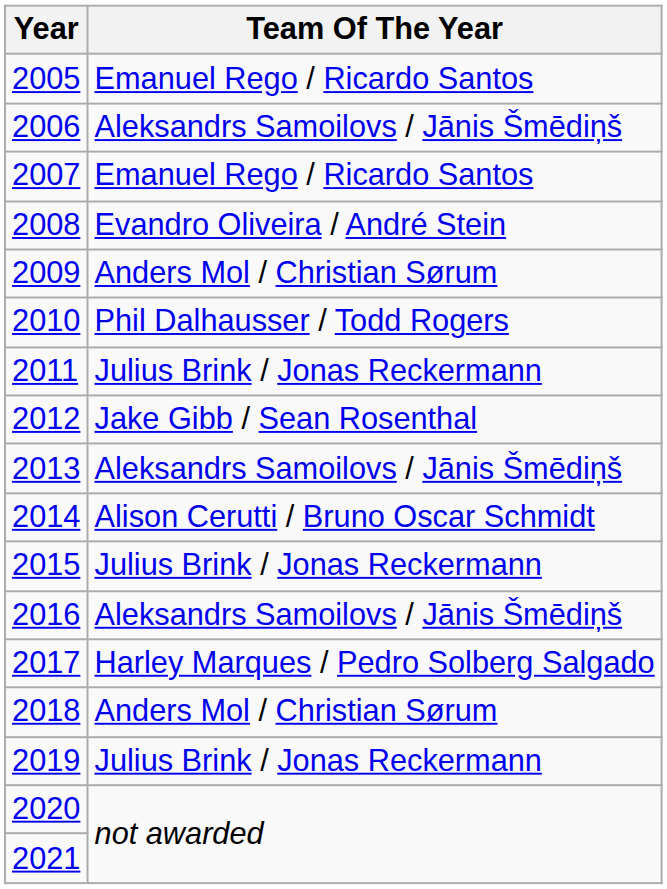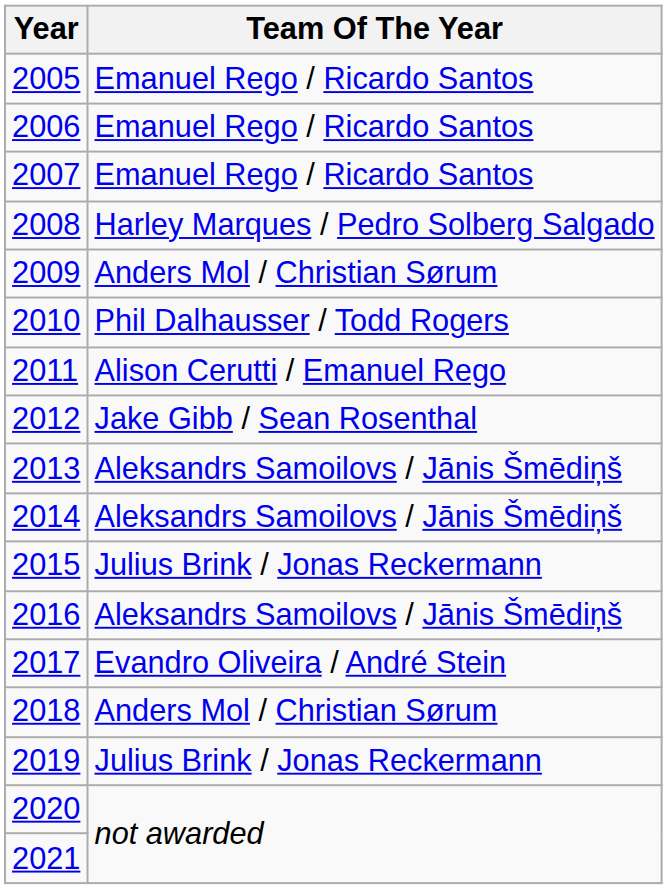(358, 127) Aleksandrs Samoilovs / Jānis Šmēdiņš -> (314, 127) Emanuel Rego / Ricardo Santos
(300, 224) Evandro Oliveira / André Stein -> (375, 224) Harley Marques / Pedro Solberg Salgado
(318, 370) Julius Brink / Jonas Reckermann -> (300, 370) Alison Cerutti / Emanuel Rego
(345, 516) Alison Cerutti / Bruno Oscar Schmidt -> (358, 516) Aleksandrs Samoilovs / Jānis Šmēdiņš
(375, 662) Harley Marques / Pedro Solberg Salgado -> (300, 662) Evandro Oliveira / André Stein
